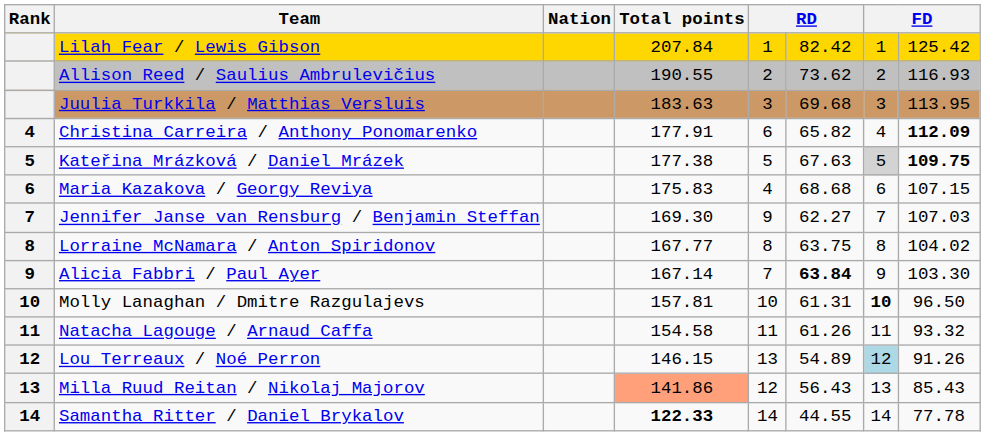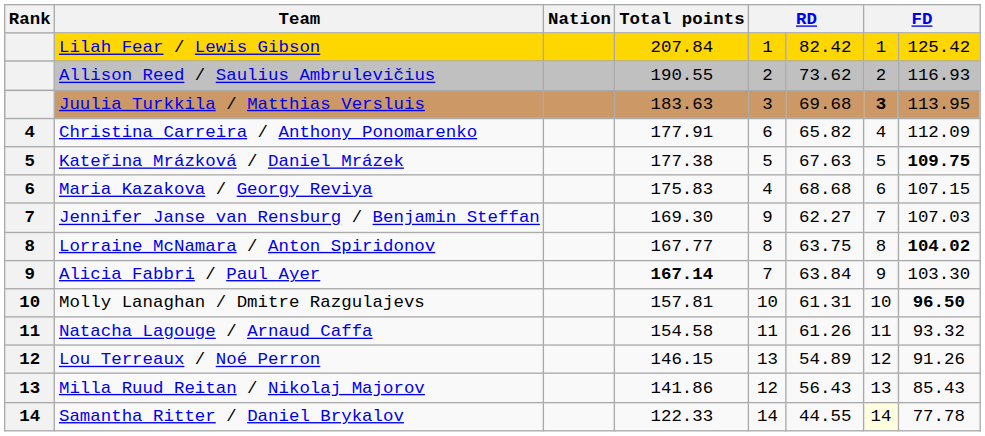(881, 104) normal -> (881, 104) bold
(939, 132) bold -> (939, 132) normal
(881, 161) lightgrey background -> (881, 161) no background
(939, 246) normal -> (939, 246) bold
(682, 274) normal -> (682, 274) bold
(825, 274) bold -> (825, 274) normal
(881, 303) bold -> (881, 303) normal
(939, 303) normal -> (939, 303) bold
(881, 360) lightblue background -> (881, 360) no background
(682, 388) lightsalmon background -> (682, 388) no background
(682, 416) bold -> (682, 416) normal
(881, 416) no background -> (881, 416) lightyellow background
